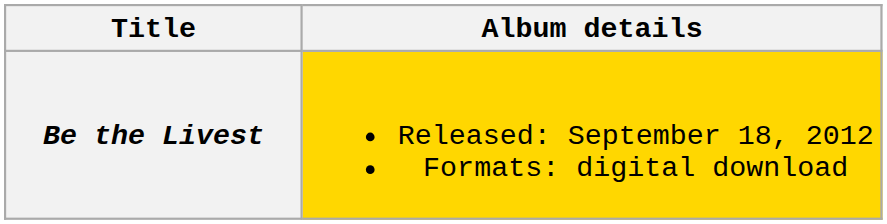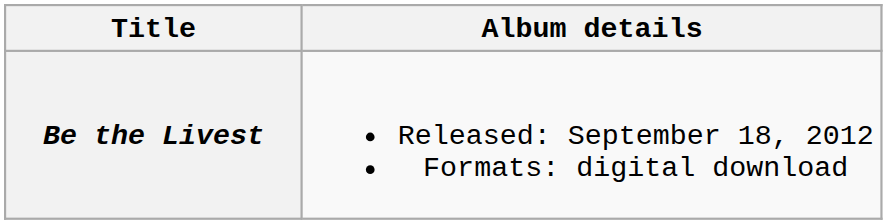(592, 152) gold background -> (592, 152) no background
